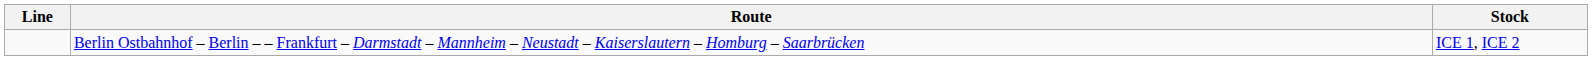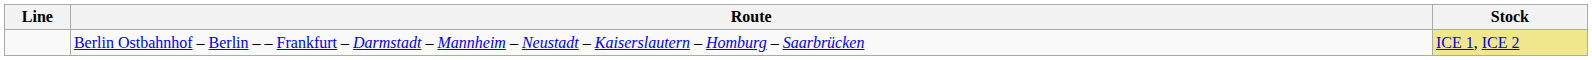(1478, 42) no background -> (1478, 42) khaki background
